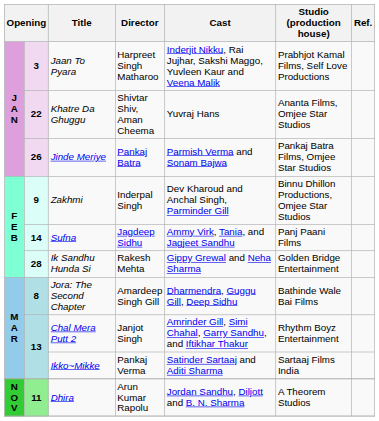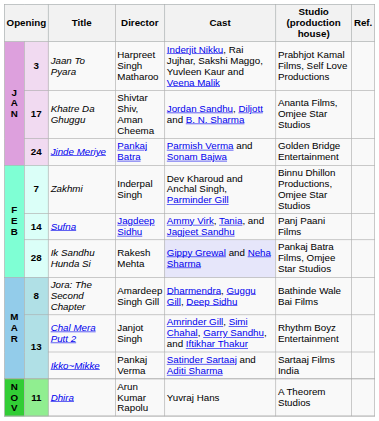(36, 114) 22 -> (36, 114) 17
(193, 114) Yuvraj Hans -> (215, 114) Jordan Sandhu, Diljott and B. N. Sharma
(36, 157) 26 -> (36, 152) 24
(307, 157) Pankaj Batra Films, Omjee Star Studios -> (309, 152) Golden Bridge Entertainment
(36, 200) 9 -> (36, 189) 7
(219, 264) no background -> (219, 258) lavender background
(309, 264) Golden Bridge Entertainment -> (307, 258) Pankaj Batra Films, Omjee Star Studios
(215, 397) Jordan Sandhu, Diljott and B. N. Sharma -> (193, 397) Yuvraj Hans
